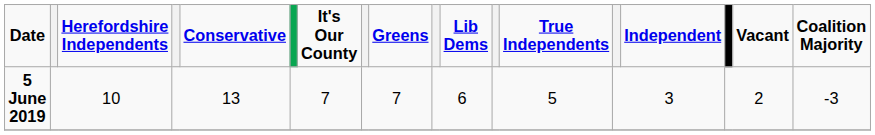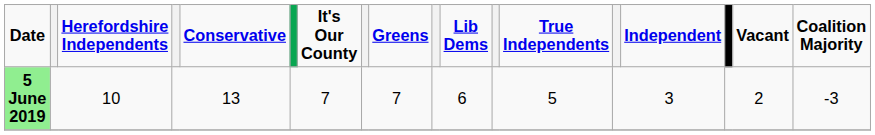(27, 98) no background -> (27, 98) lightgreen background
